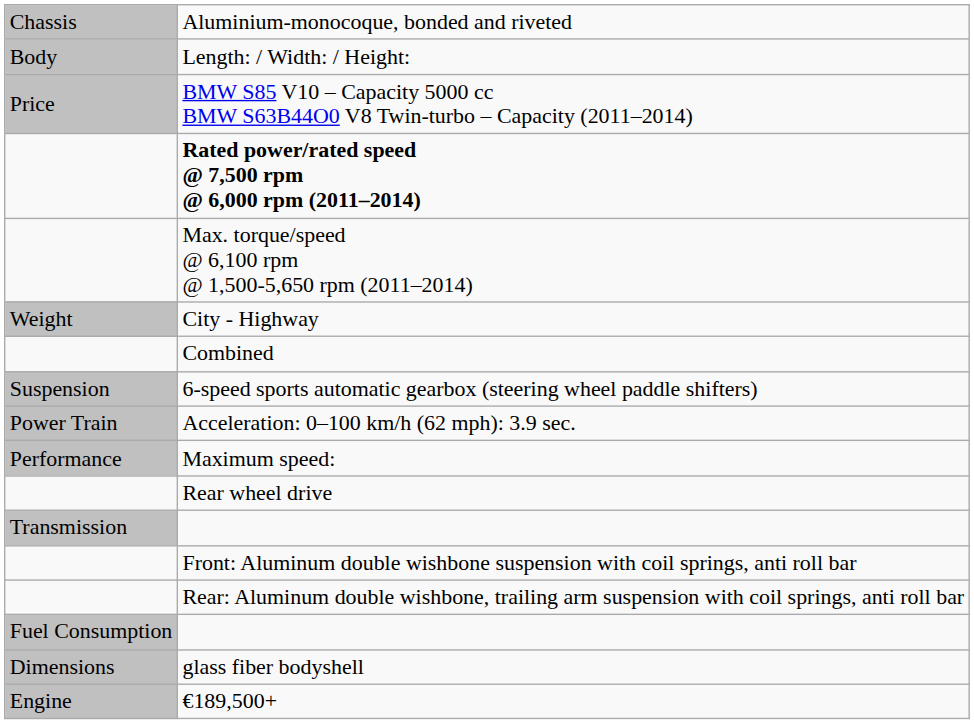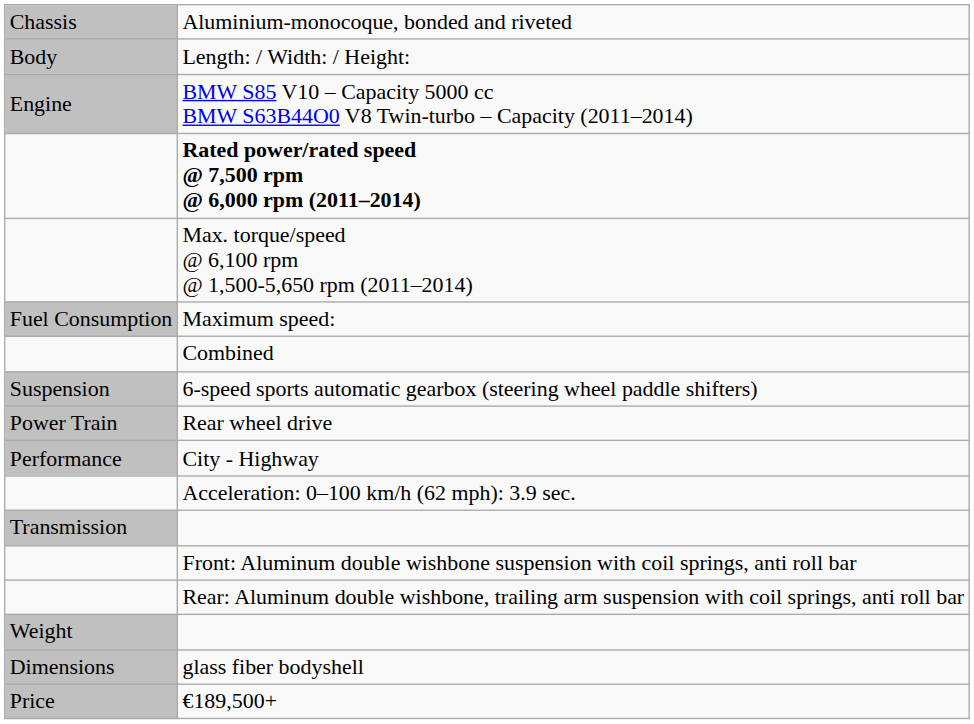(32, 103) Price -> (41, 103) Engine
(41, 319) Weight -> (91, 319) Fuel Consumption
(251, 319) City - Highway -> (259, 319) Maximum speed:
(379, 423) Acceleration: 0–100 km/h (62 mph): 3.9 sec. -> (257, 423) Rear wheel drive
(259, 458) Maximum speed: -> (251, 458) City - Highway
(257, 492) Rear wheel drive -> (379, 492) Acceleration: 0–100 km/h (62 mph): 3.9 sec.
(91, 631) Fuel Consumption -> (41, 631) Weight
(41, 701) Engine -> (32, 701) Price
